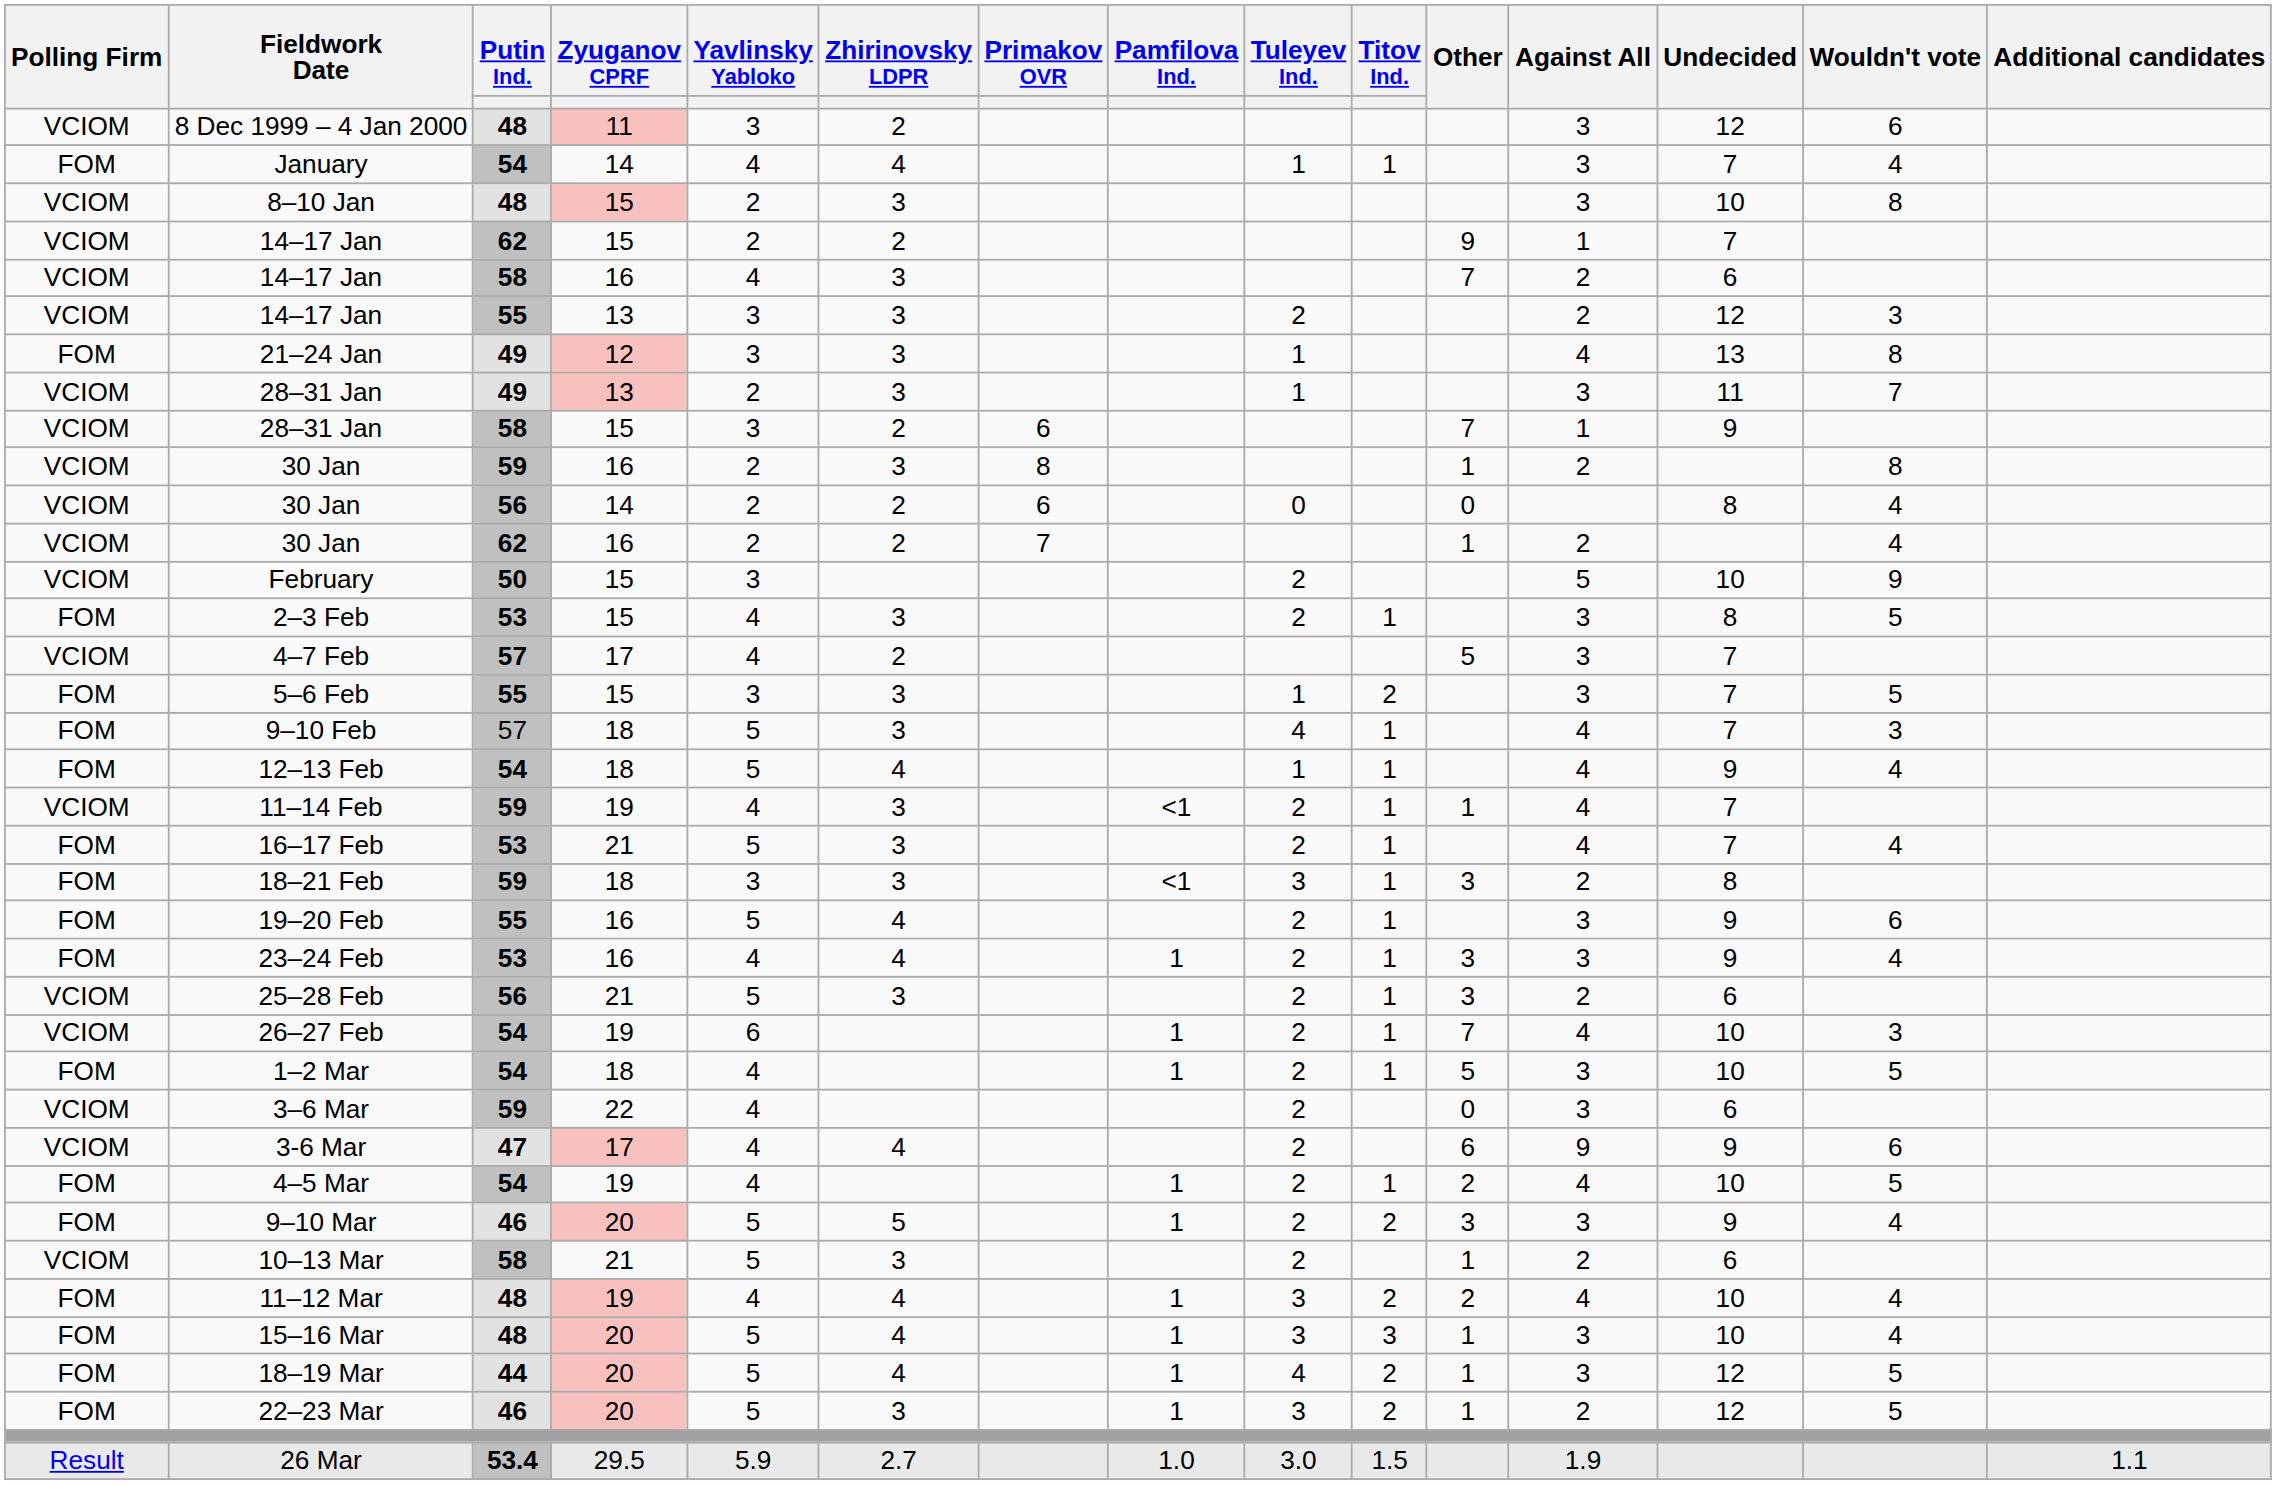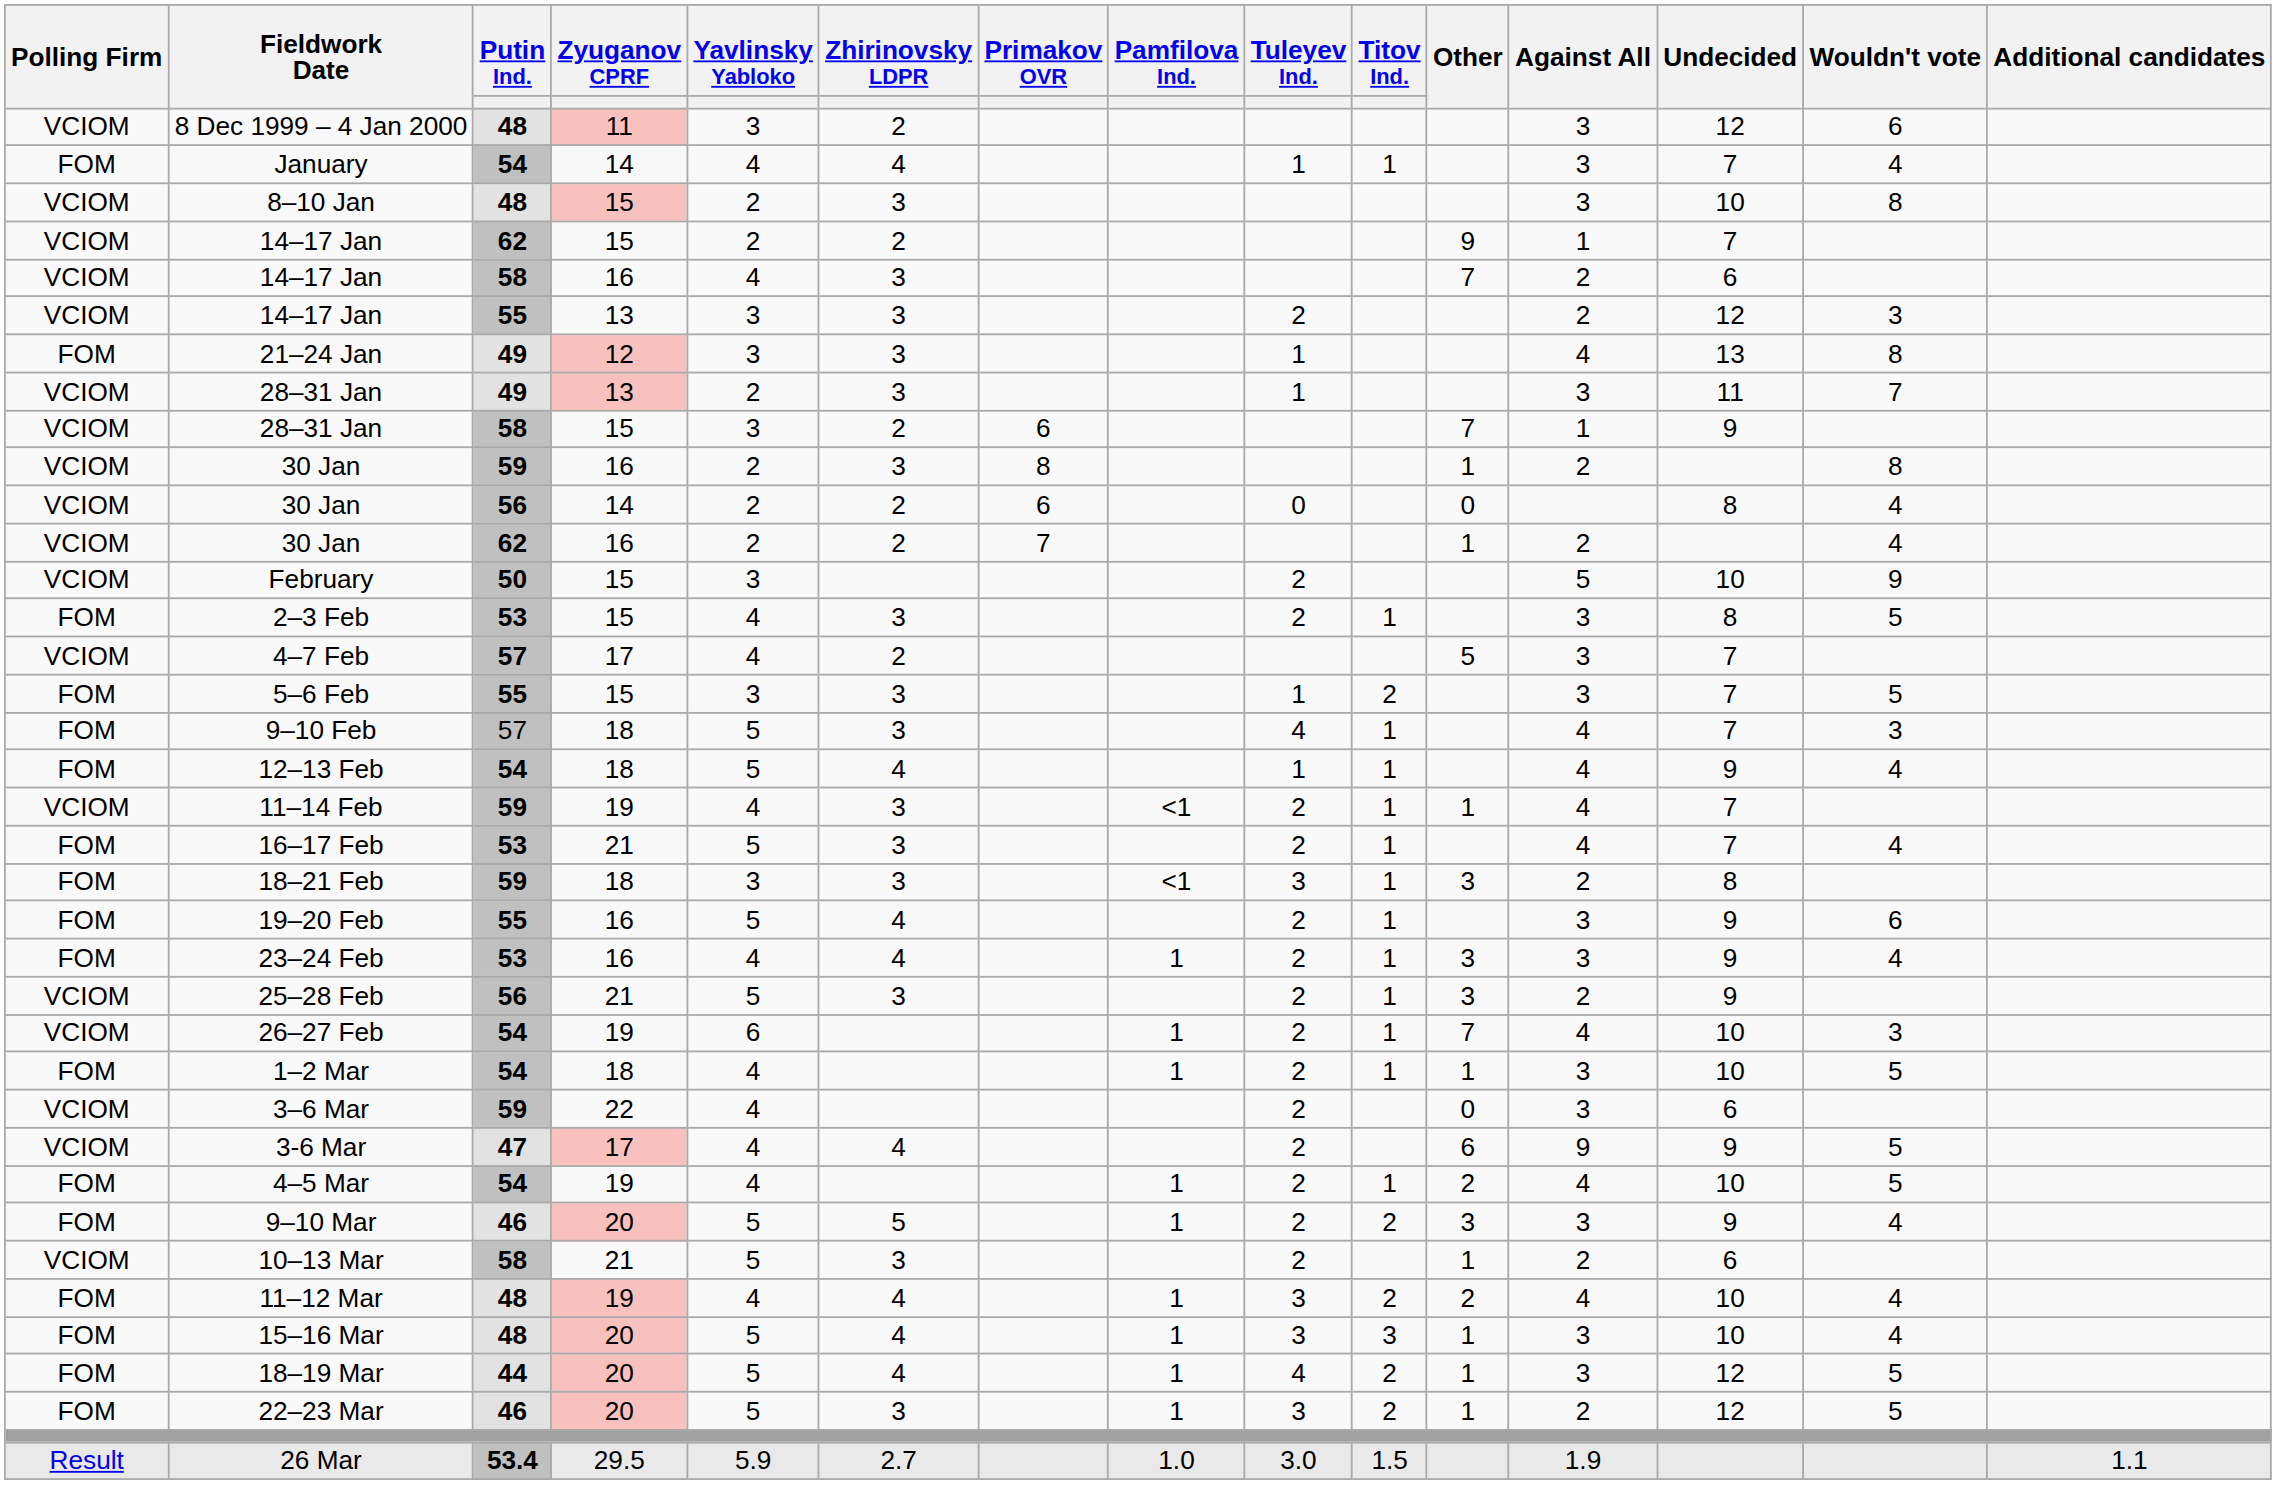(1730, 996) 6 -> (1730, 996) 9
(1468, 1071) 5 -> (1468, 1071) 1
(1895, 1147) 6 -> (1895, 1147) 5
